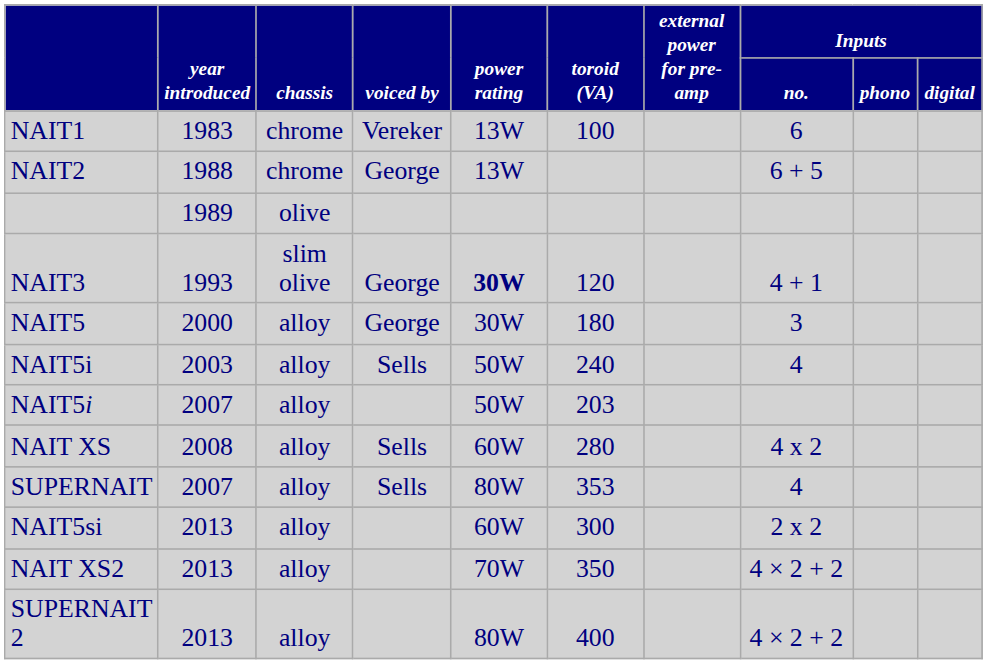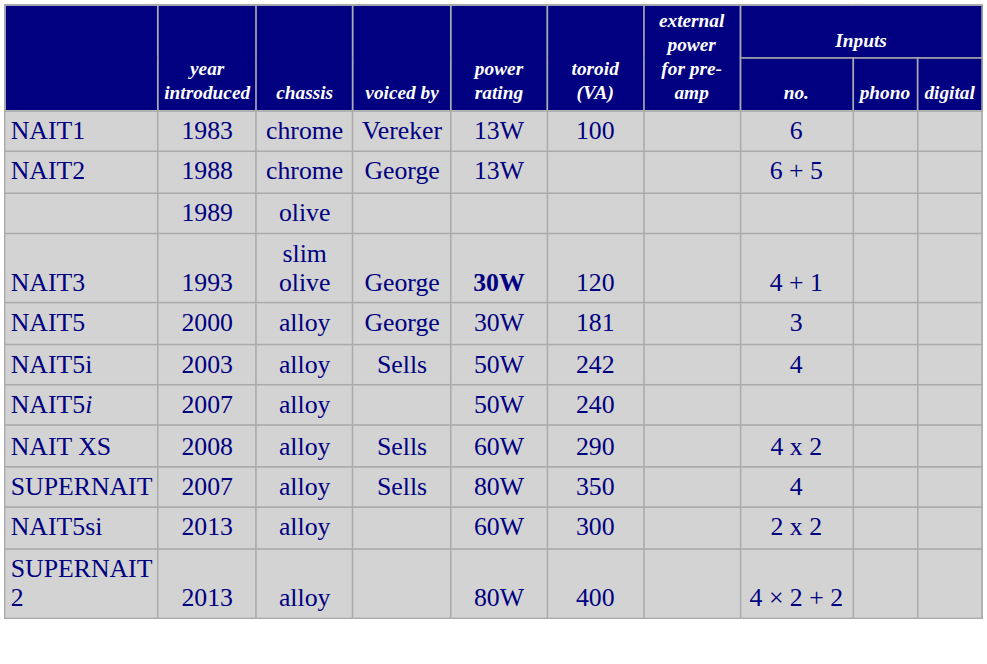(595, 323) 180 -> (595, 323) 181
(595, 364) 240 -> (595, 364) 242
(595, 404) 203 -> (595, 404) 240
(595, 445) 280 -> (595, 445) 290
(595, 486) 353 -> (595, 486) 350
- row: (67, 568)
